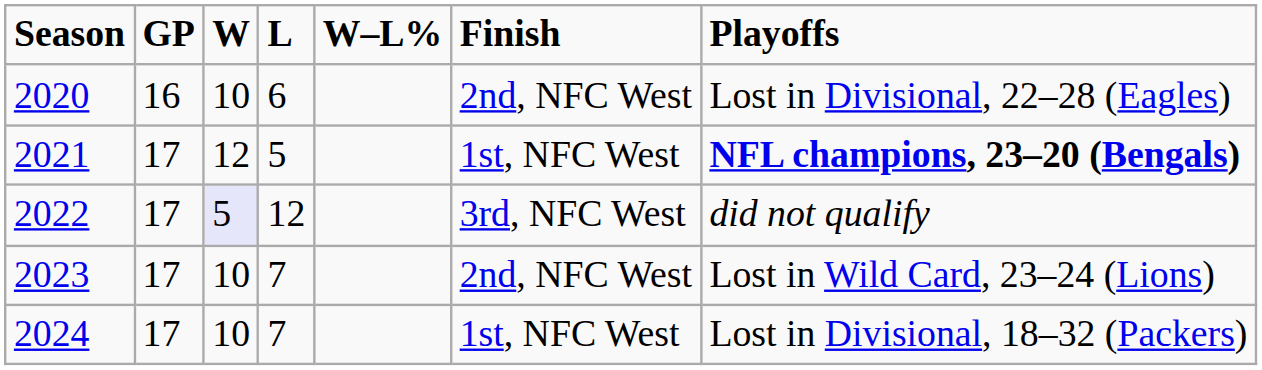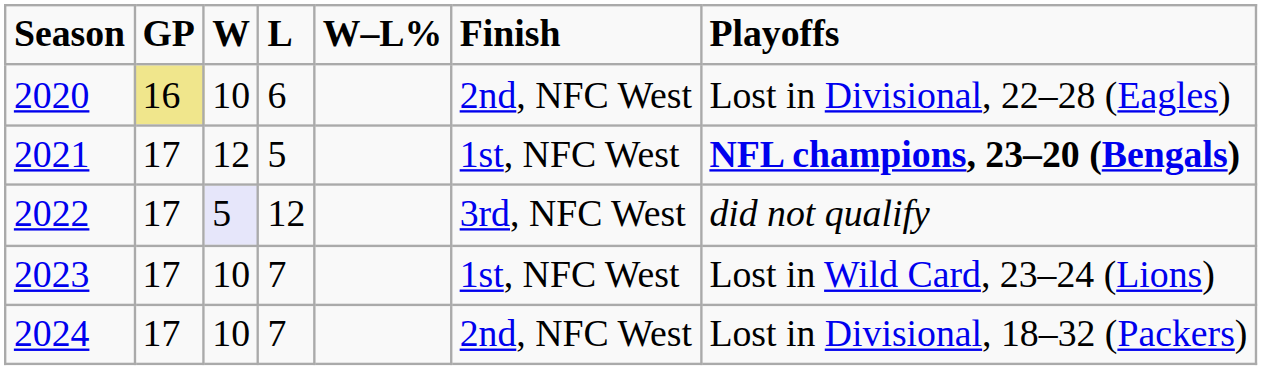(161, 94) no background -> (161, 94) khaki background
(576, 273) 2nd, NFC West -> (570, 273) 1st, NFC West
(570, 333) 1st, NFC West -> (576, 333) 2nd, NFC West
